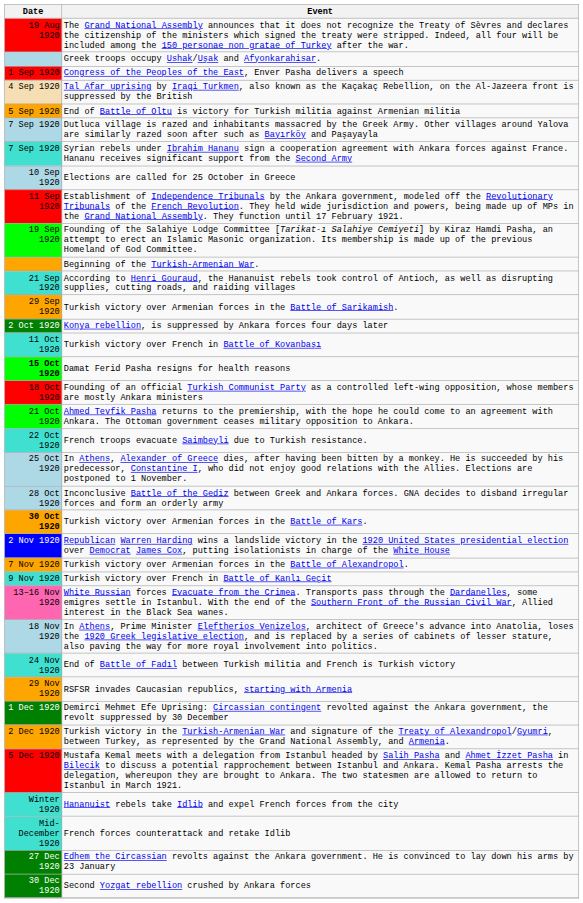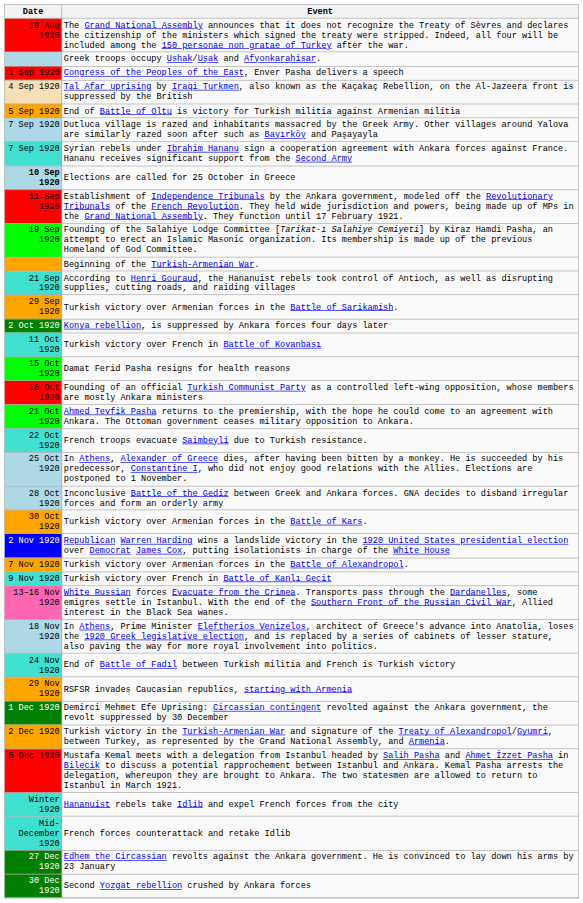(44, 178) normal -> (44, 178) bold
(44, 369) bold -> (44, 369) normal
(44, 522) bold -> (44, 522) normal
